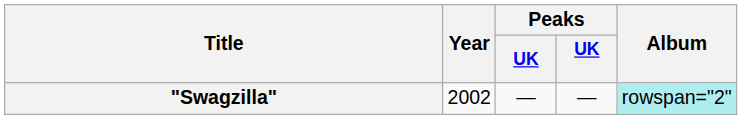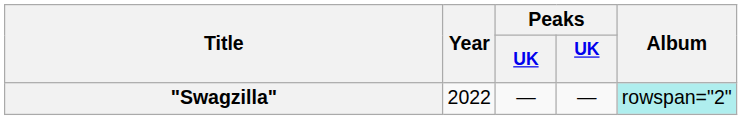(469, 98) 2002 -> (469, 98) 2022
